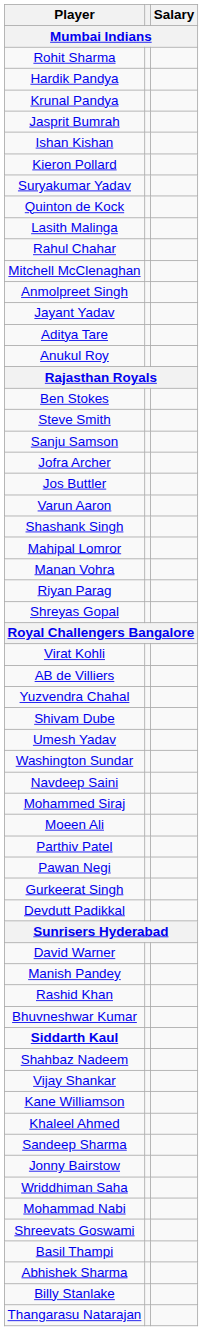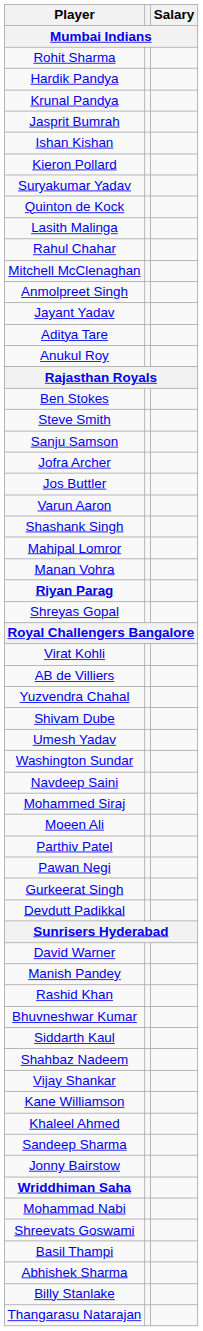(74, 590) normal -> (74, 590) bold
(74, 1038) bold -> (74, 1038) normal
(74, 1187) normal -> (74, 1187) bold
